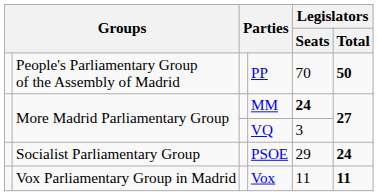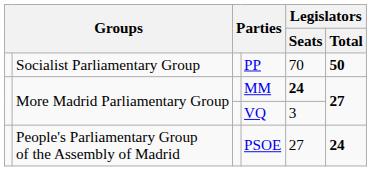(107, 73) People's Parliamentary Group of the Assembly of Madrid -> (108, 64) Socialist Parliamentary Group
(108, 154) Socialist Parliamentary Group -> (107, 145) People's Parliamentary Group of the Assembly of Madrid
(303, 154) 29 -> (296, 145) 27
- row: (263, 178)
